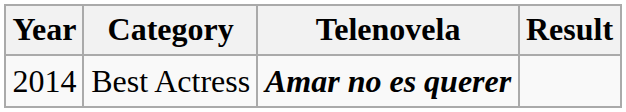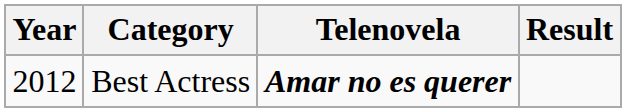(44, 80) 2014 -> (44, 80) 2012
